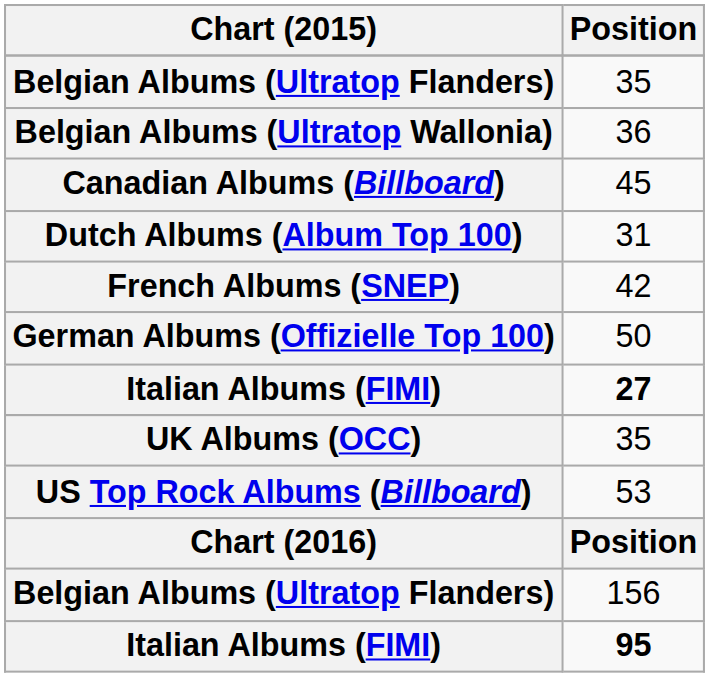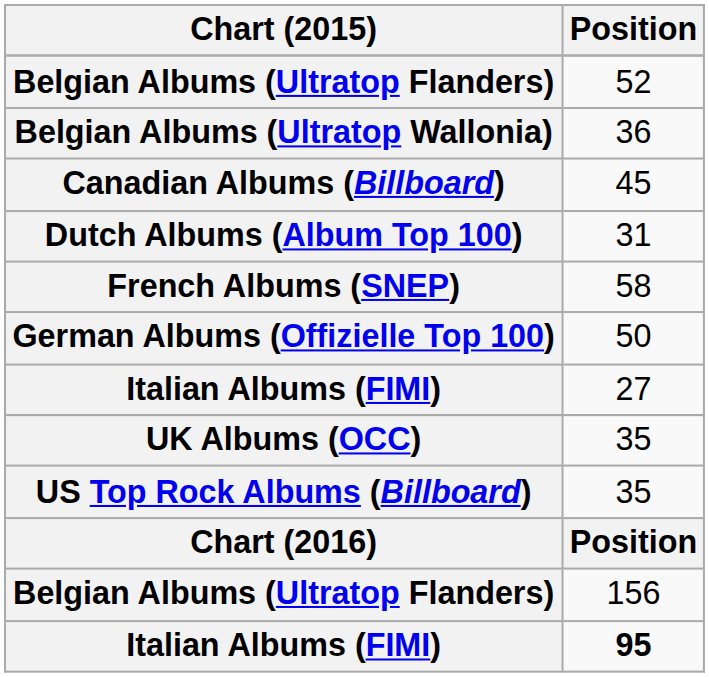(633, 81) 35 -> (633, 81) 52
(633, 286) 42 -> (633, 286) 58
(633, 388) bold -> (633, 388) normal
(633, 491) 53 -> (633, 491) 35
